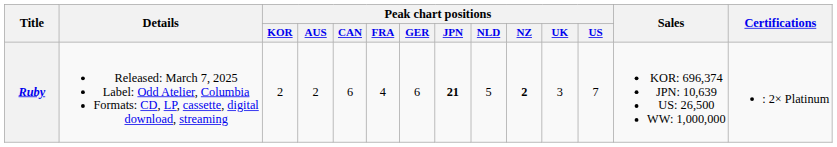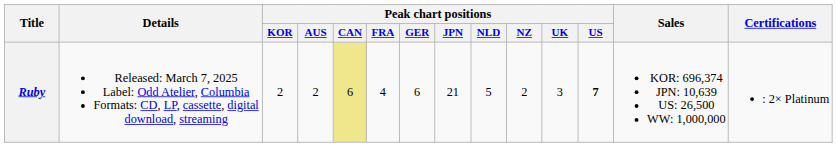(350, 92) no background -> (350, 92) khaki background
(453, 92) bold -> (453, 92) normal
(524, 92) bold -> (524, 92) normal
(596, 92) normal -> (596, 92) bold
